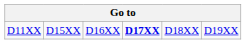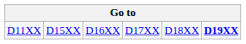(142, 30) bold -> (142, 30) normal
(221, 30) normal -> (221, 30) bold
